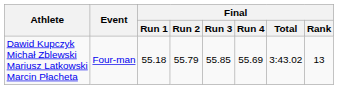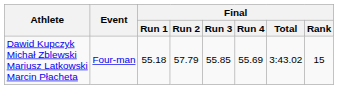(186, 61) 55.79 -> (186, 61) 57.79
(319, 61) 13 -> (319, 61) 15
